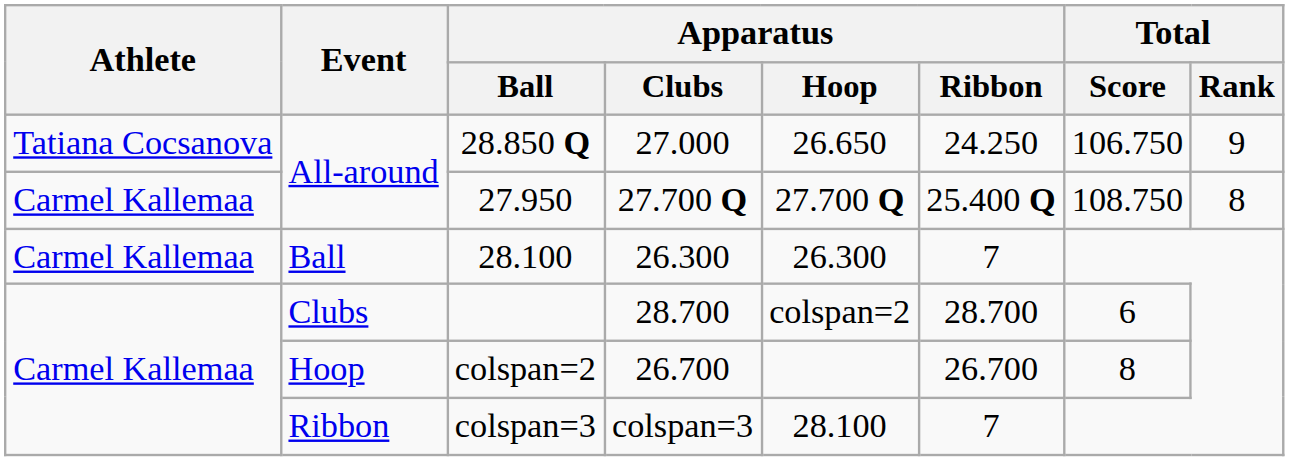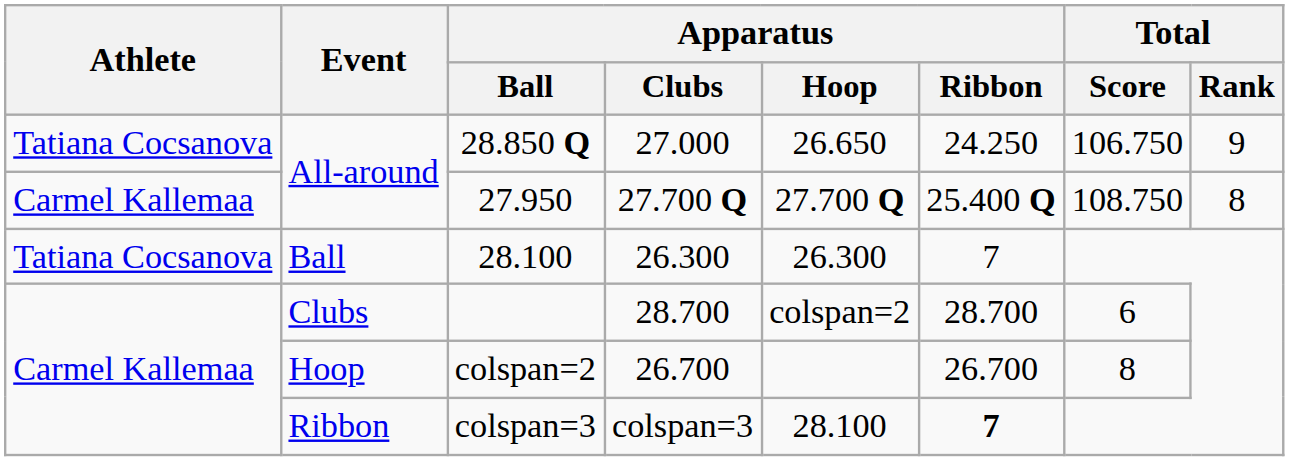(134, 256) Carmel Kallemaa -> (143, 256) Tatiana Cocsanova
(991, 425) normal -> (991, 425) bold
